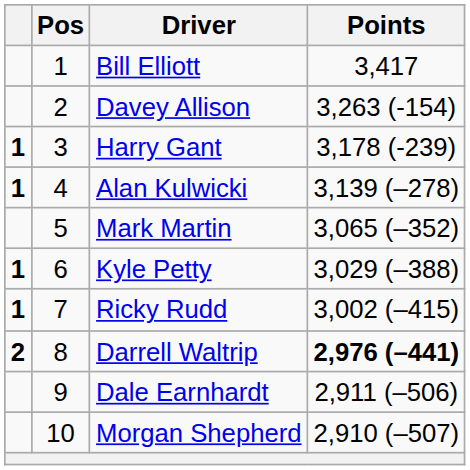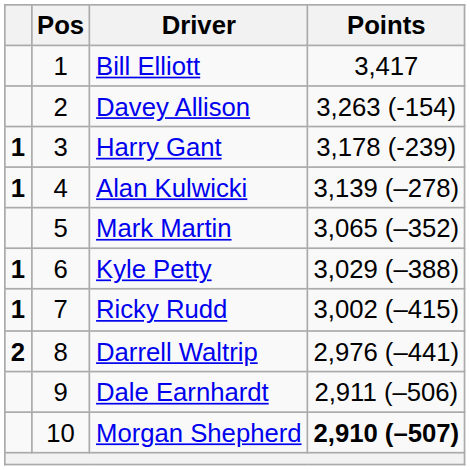(386, 351) bold -> (386, 351) normal
(386, 432) normal -> (386, 432) bold
